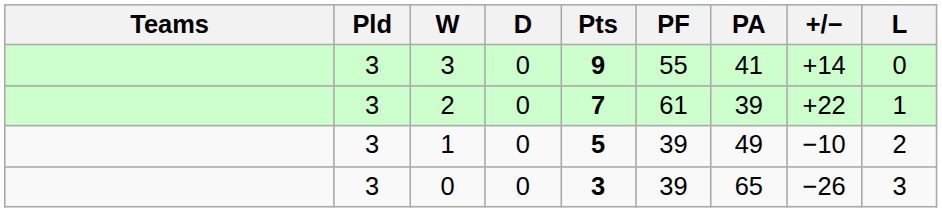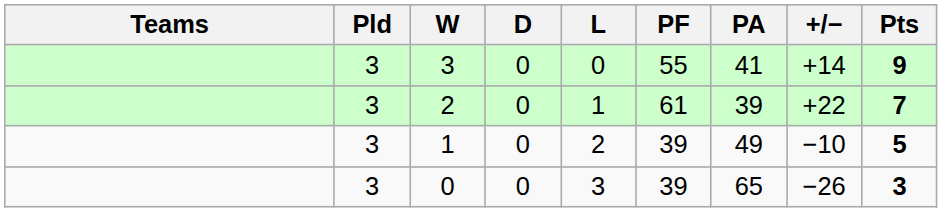columns swapped: (899, 24) <-> (598, 24)
